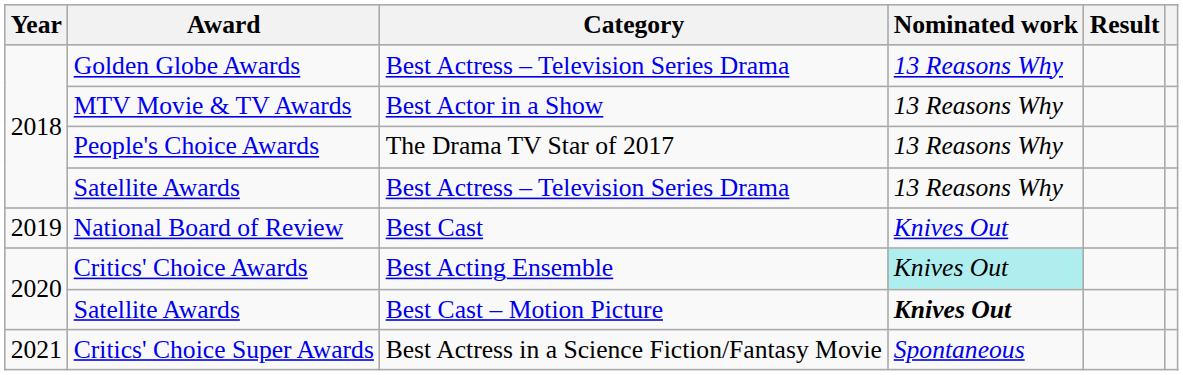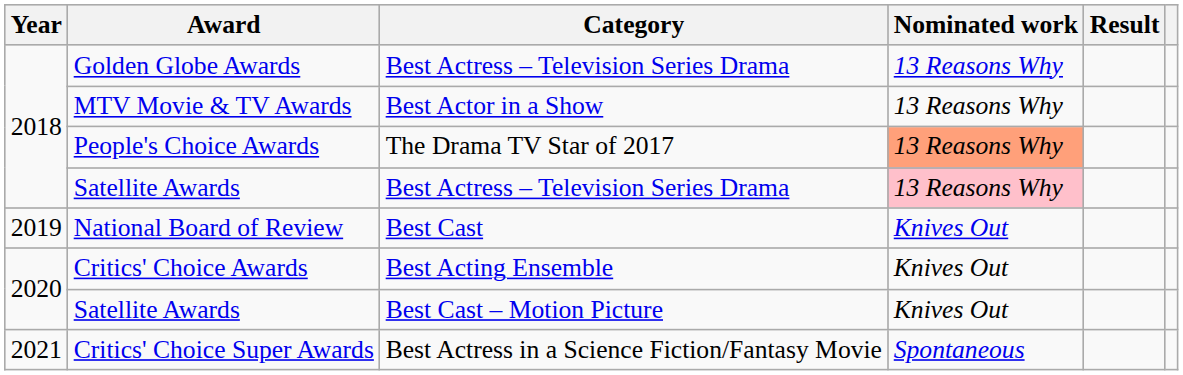(978, 146) no background -> (978, 146) lightsalmon background
(978, 187) no background -> (978, 187) pink background
(951, 268) paleturquoise background -> (951, 268) no background
(952, 308) bold -> (951, 308) normal
